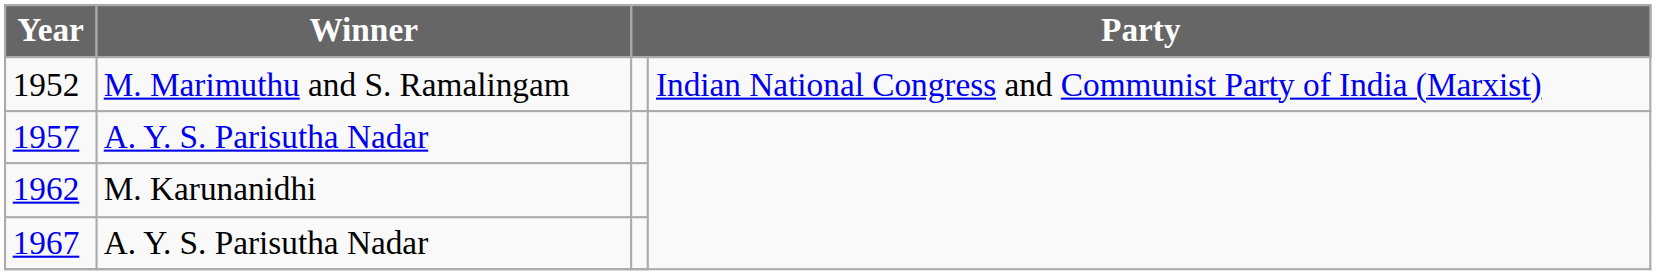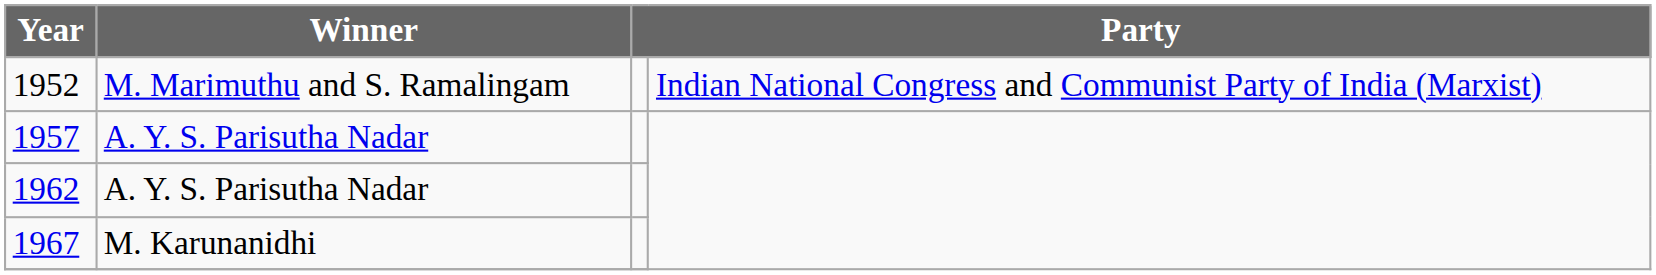(210, 189) M. Karunanidhi -> (266, 189) A. Y. S. Parisutha Nadar
(266, 242) A. Y. S. Parisutha Nadar -> (210, 242) M. Karunanidhi
